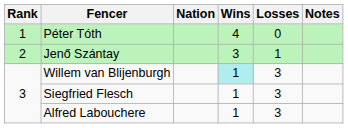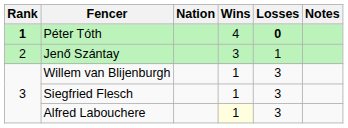(23, 34) normal -> (23, 34) bold
(278, 34) normal -> (278, 34) bold
(236, 73) paleturquoise background -> (236, 73) no background
(236, 113) no background -> (236, 113) lightyellow background
